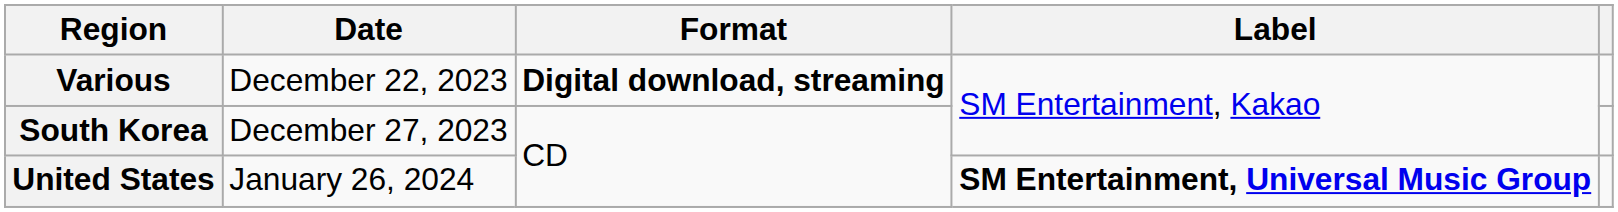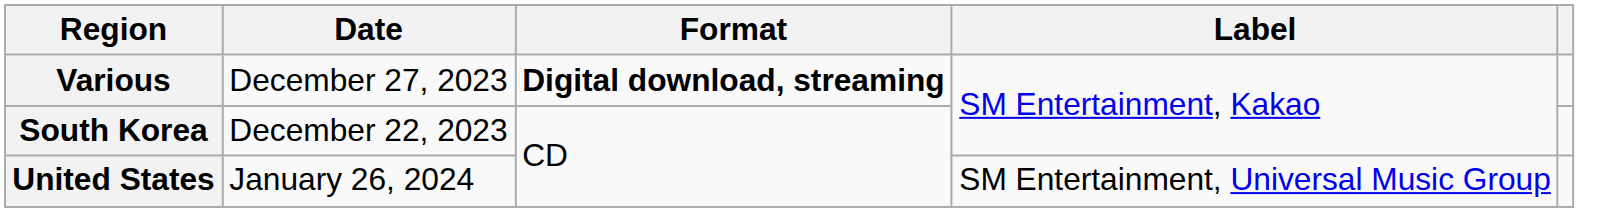(368, 79) December 22, 2023 -> (368, 79) December 27, 2023
(368, 130) December 27, 2023 -> (368, 130) December 22, 2023
(1275, 180) bold -> (1255, 180) normal
